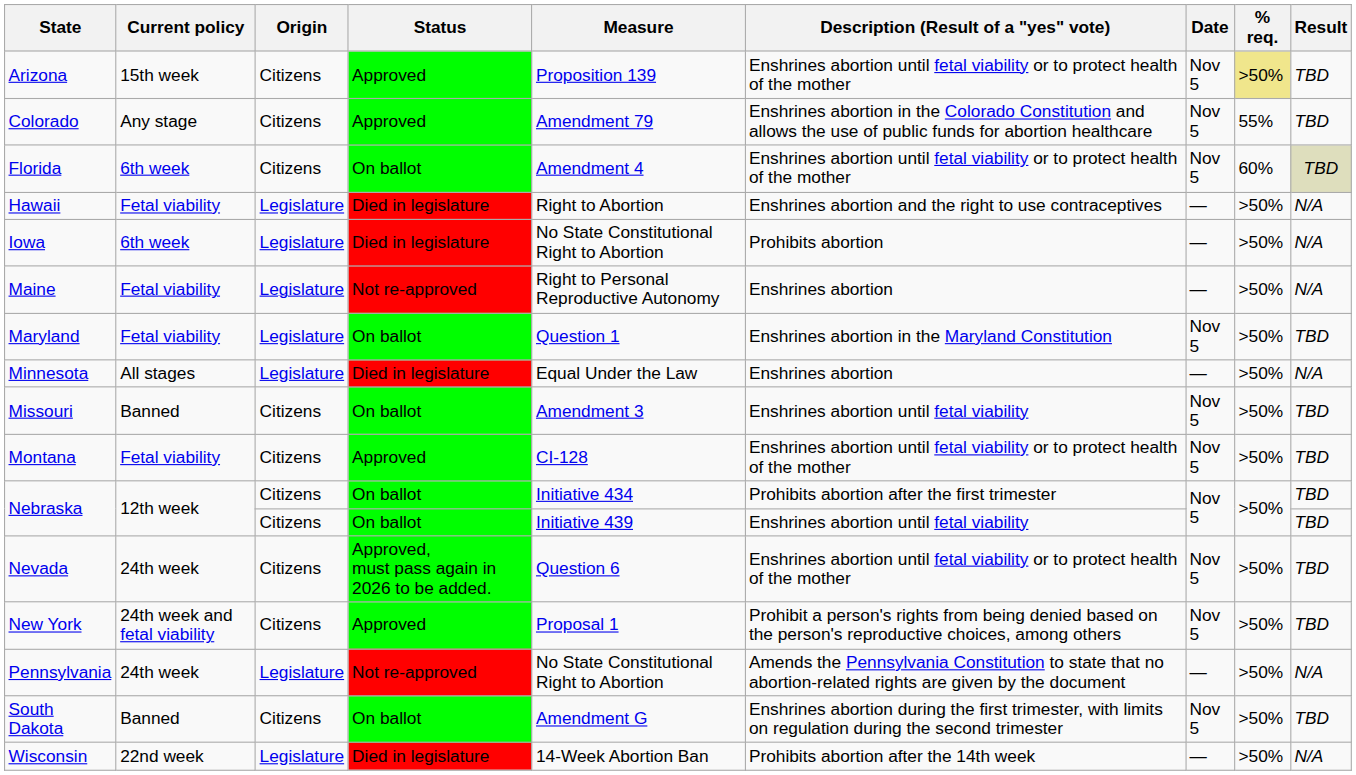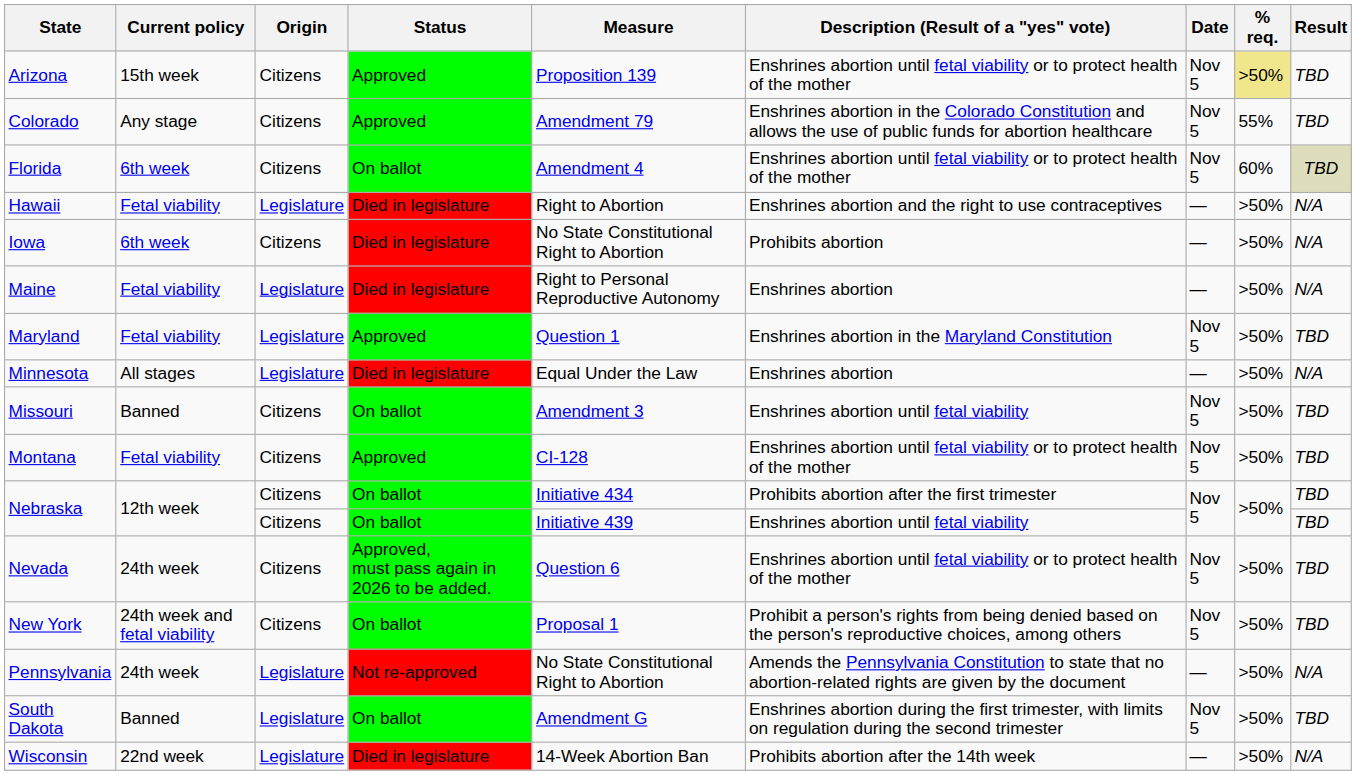(302, 242) Legislature -> (290, 242) Citizens
(415, 289) Not re-approved -> (421, 289) Died in legislature
(387, 336) On ballot -> (389, 336) Approved
(389, 625) Approved -> (387, 625) On ballot
(290, 719) Citizens -> (302, 719) Legislature
